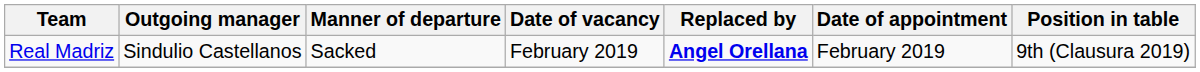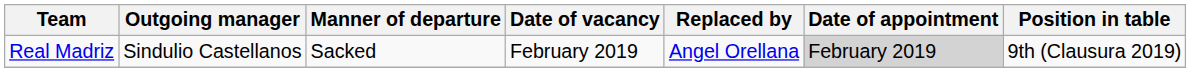(738, 51) bold -> (734, 51) normal
(881, 51) no background -> (872, 51) lightgrey background
